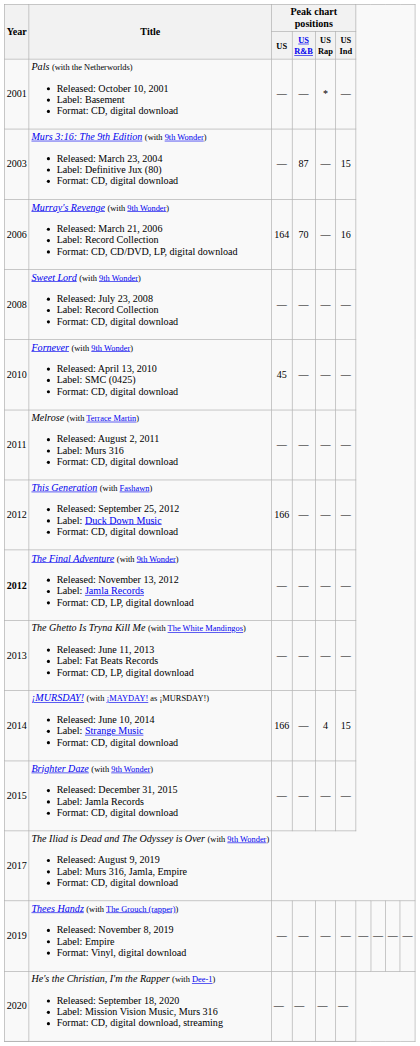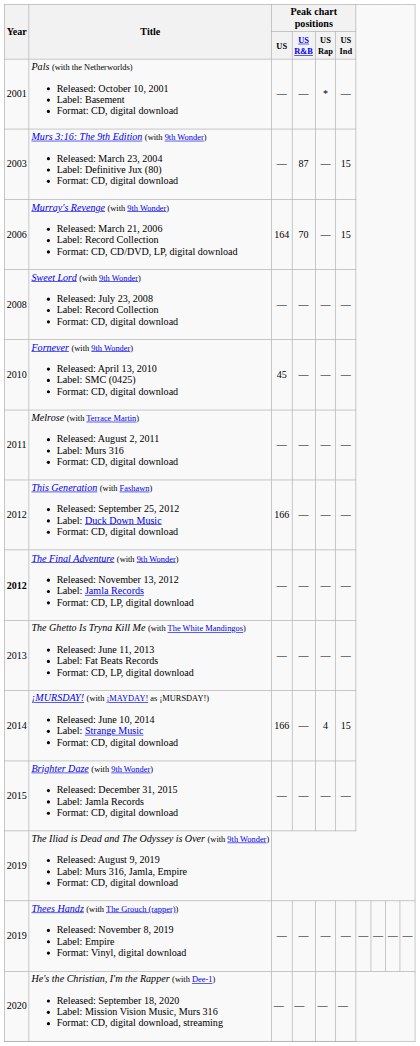(346, 234) 16 -> (346, 234) 15
(17, 866) 2017 -> (17, 866) 2019
